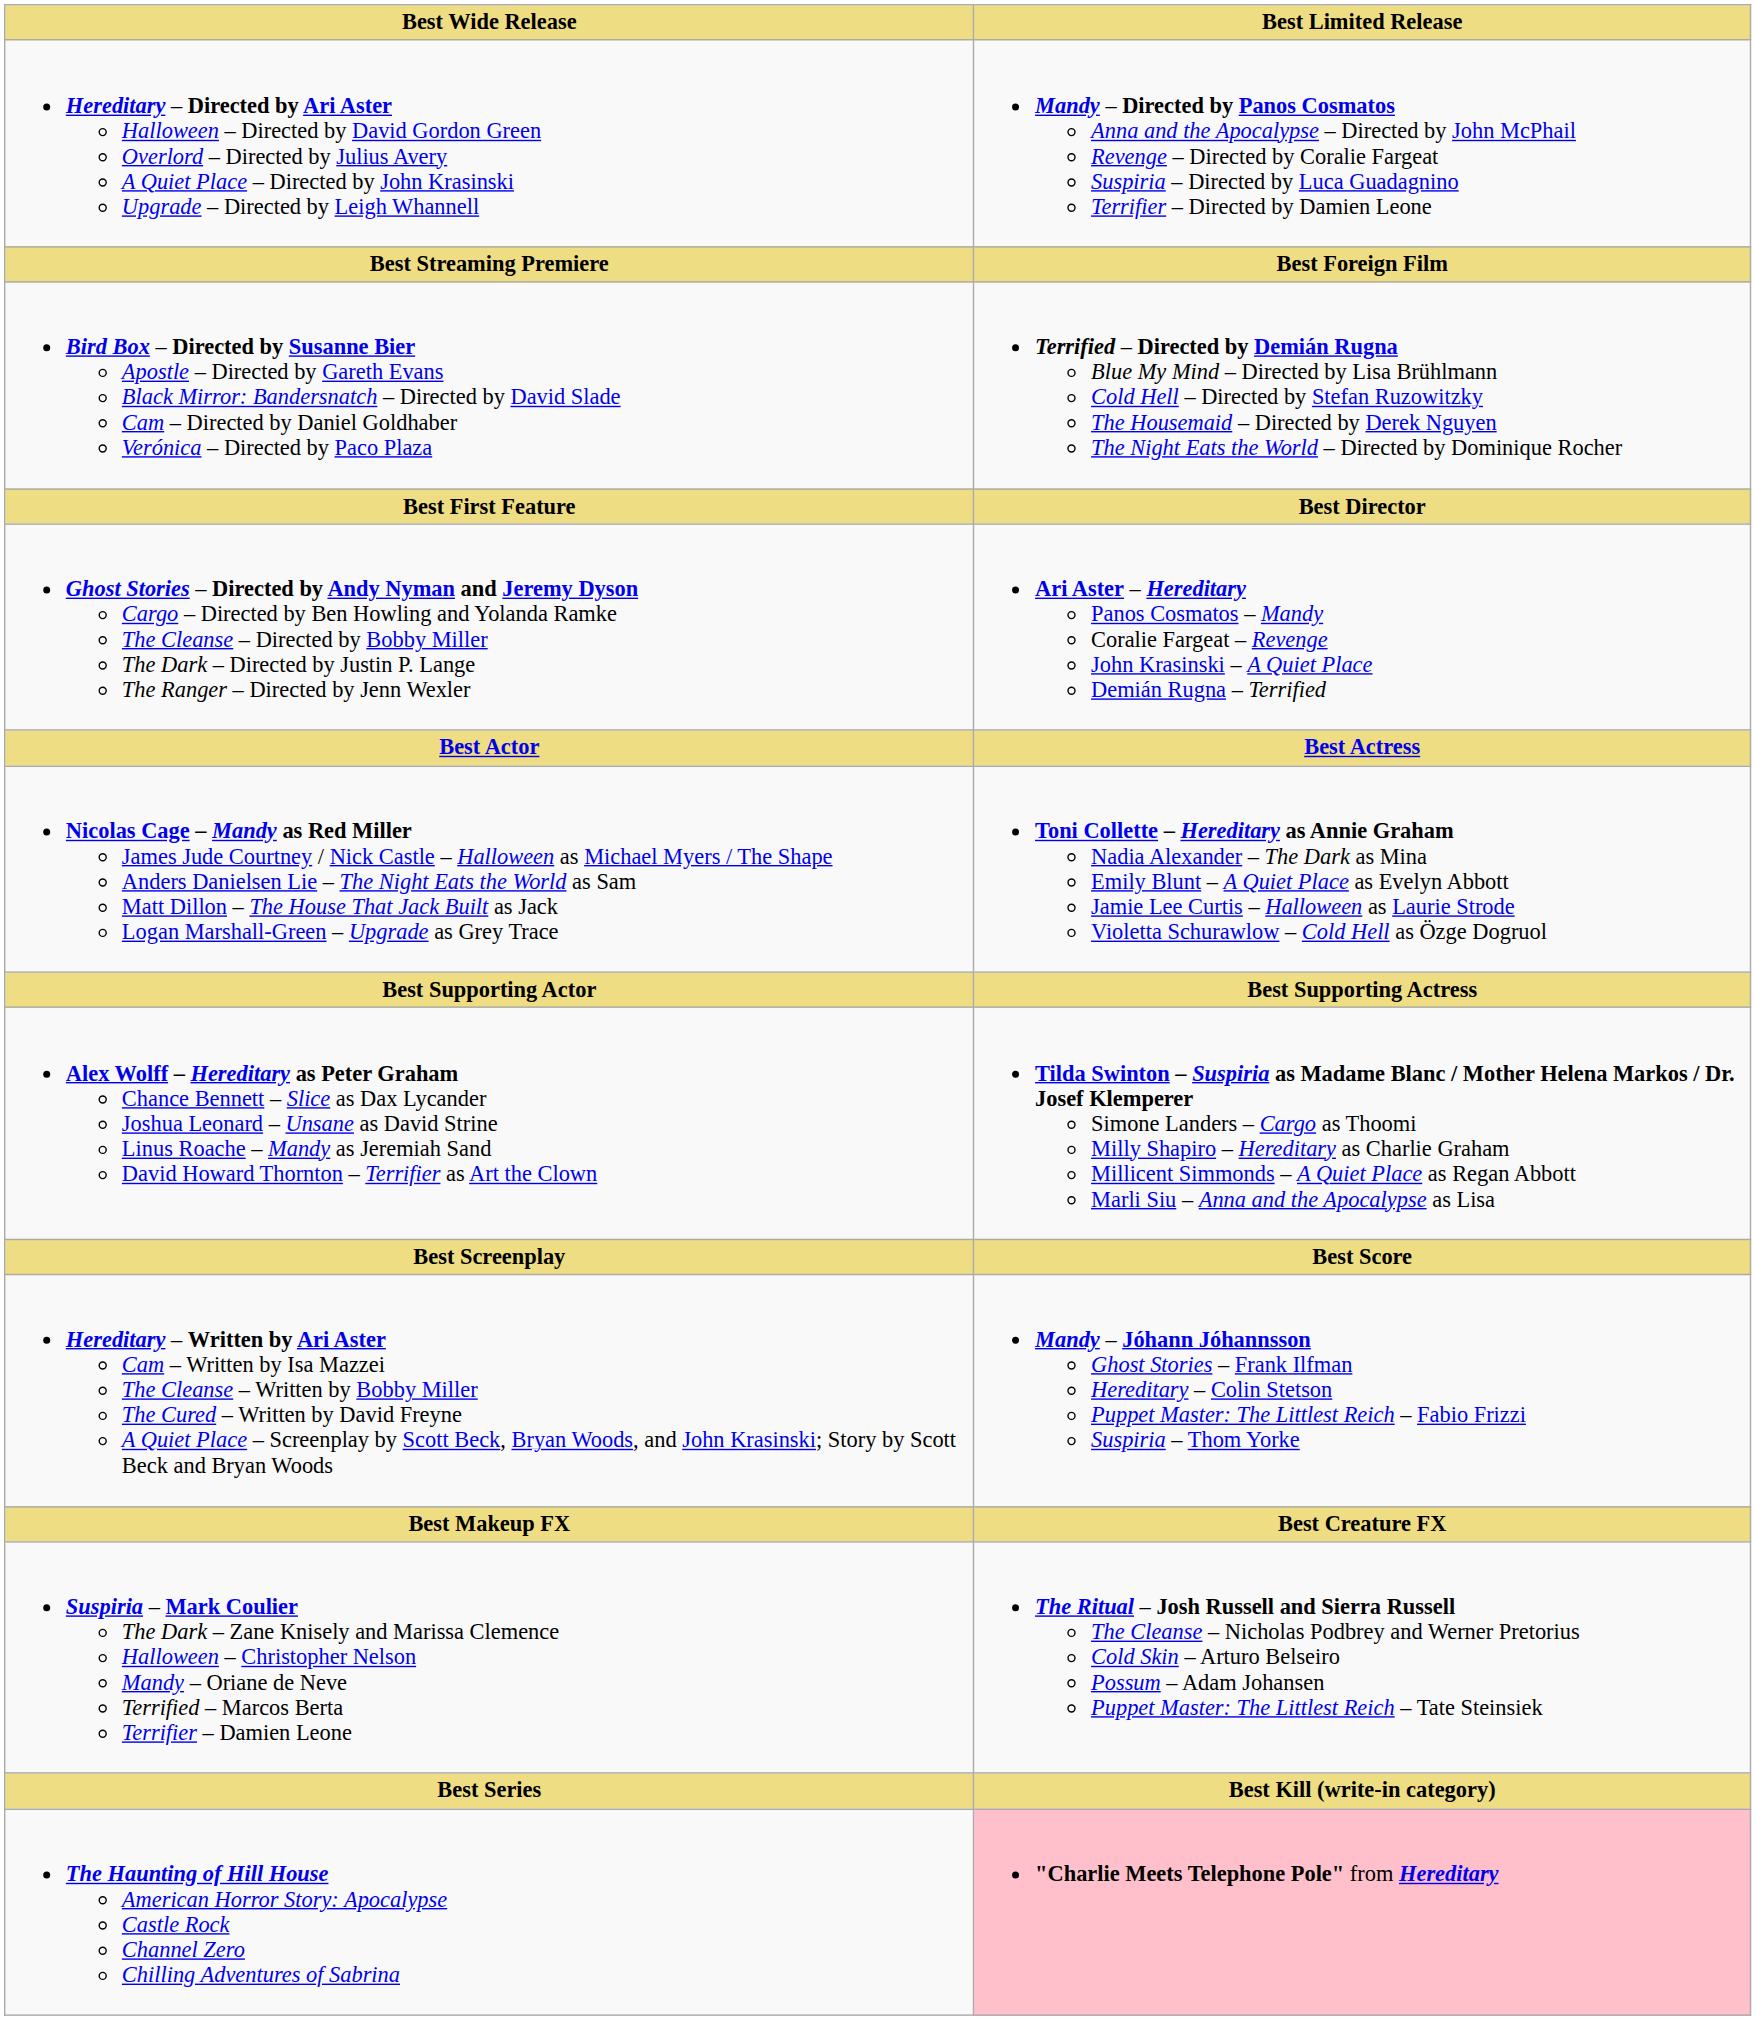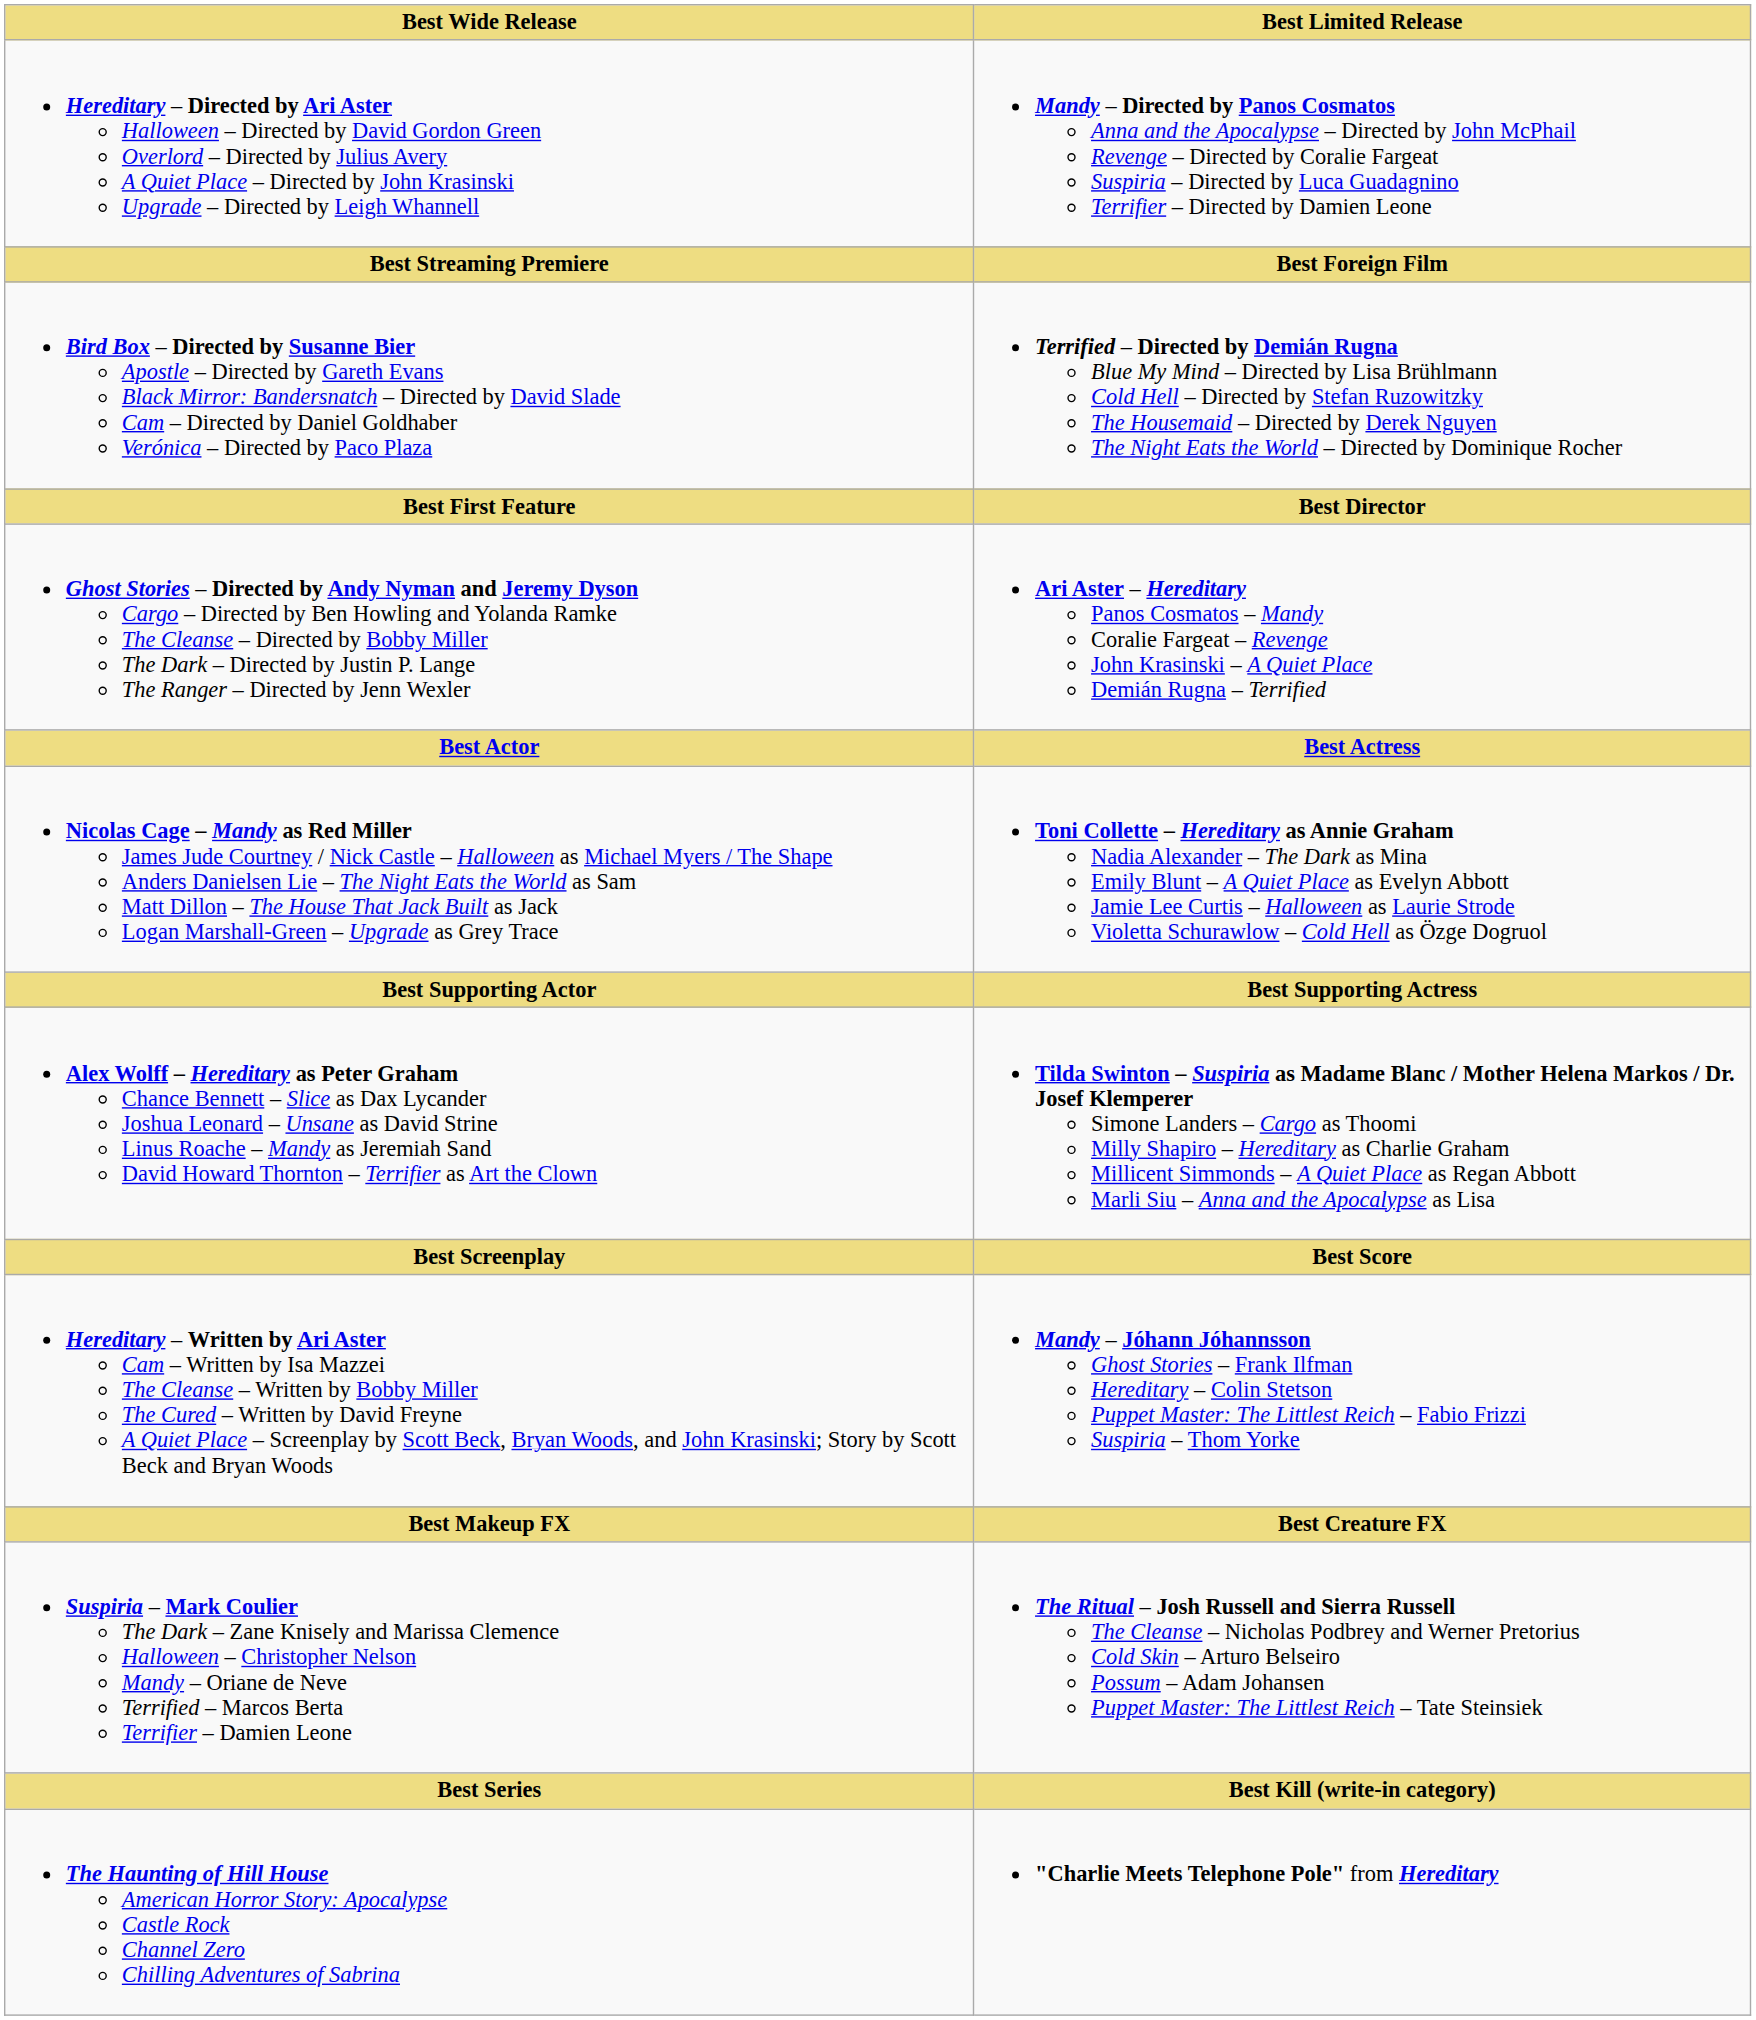(1362, 1874) pink background -> (1362, 1874) no background
